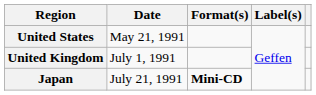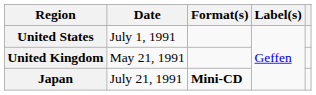(147, 36) May 21, 1991 -> (143, 36) July 1, 1991
(143, 57) July 1, 1991 -> (147, 57) May 21, 1991
